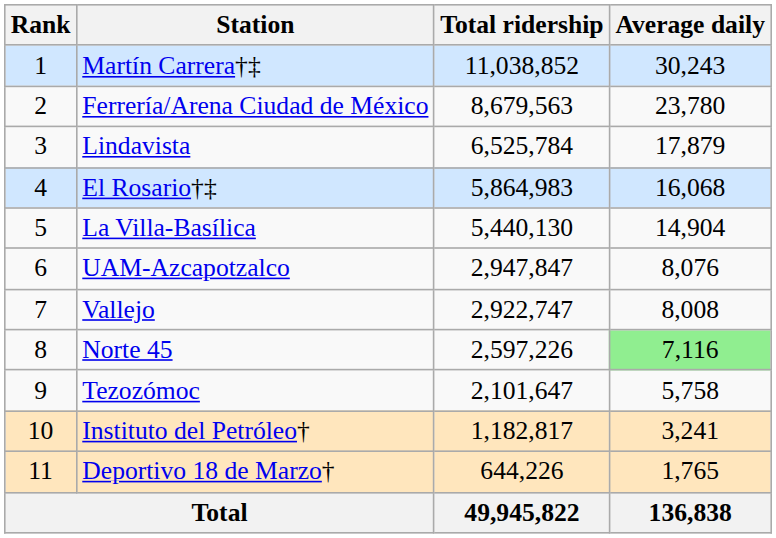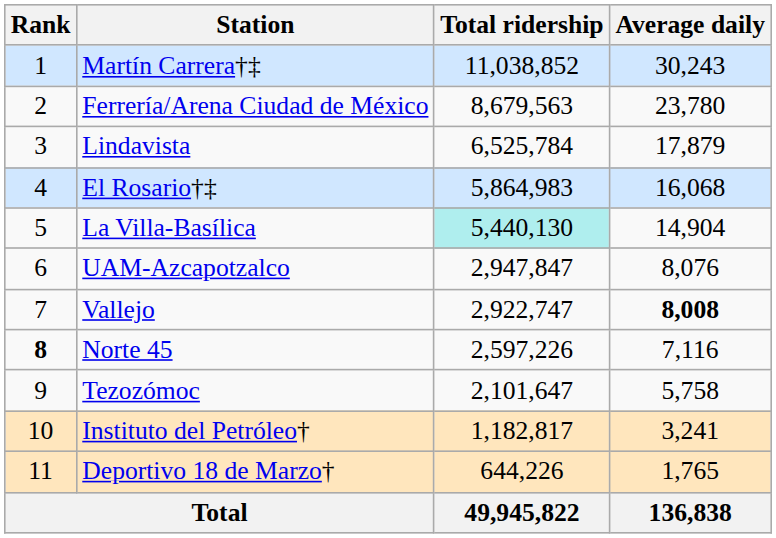(522, 227) no background -> (522, 227) paleturquoise background
(690, 308) normal -> (690, 308) bold
(41, 349) normal -> (41, 349) bold
(690, 349) lightgreen background -> (690, 349) no background
